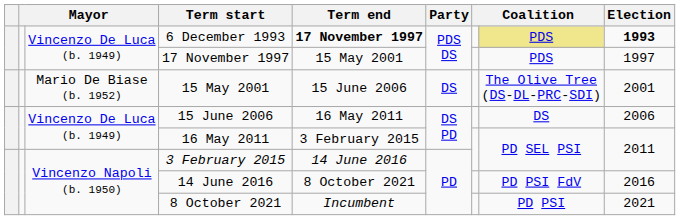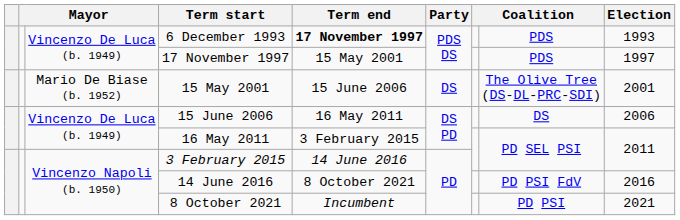(541, 37) khaki background -> (541, 37) no background
(639, 37) bold -> (639, 37) normal
